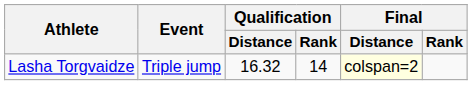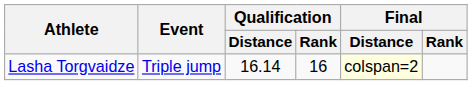(260, 67) 16.32 -> (260, 67) 16.14
(318, 67) 14 -> (318, 67) 16
